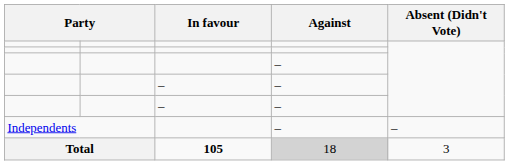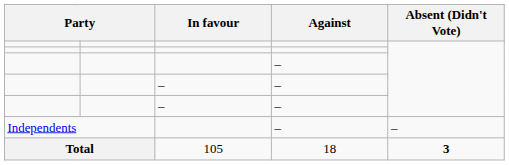(213, 149) bold -> (213, 149) normal
(330, 149) lightgrey background -> (330, 149) no background
(446, 149) normal -> (446, 149) bold
